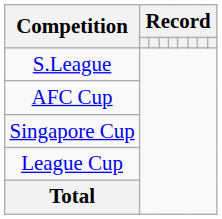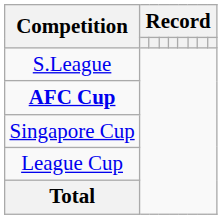(72, 97) normal -> (72, 97) bold
